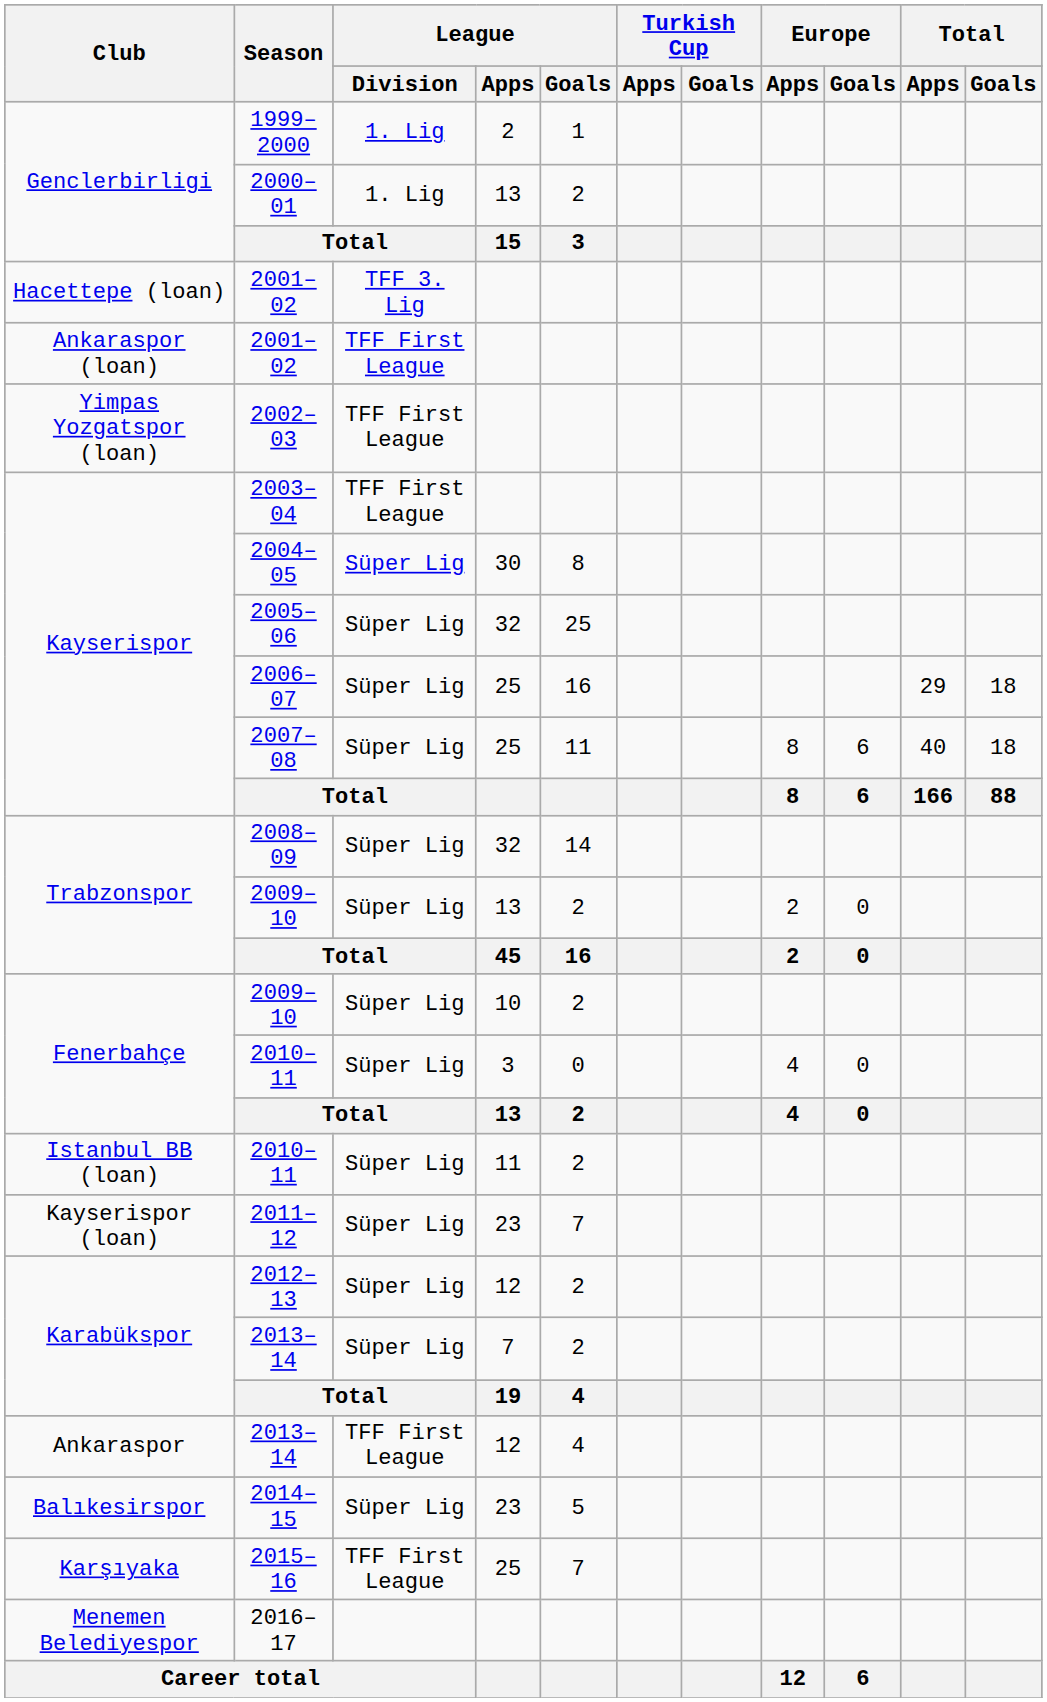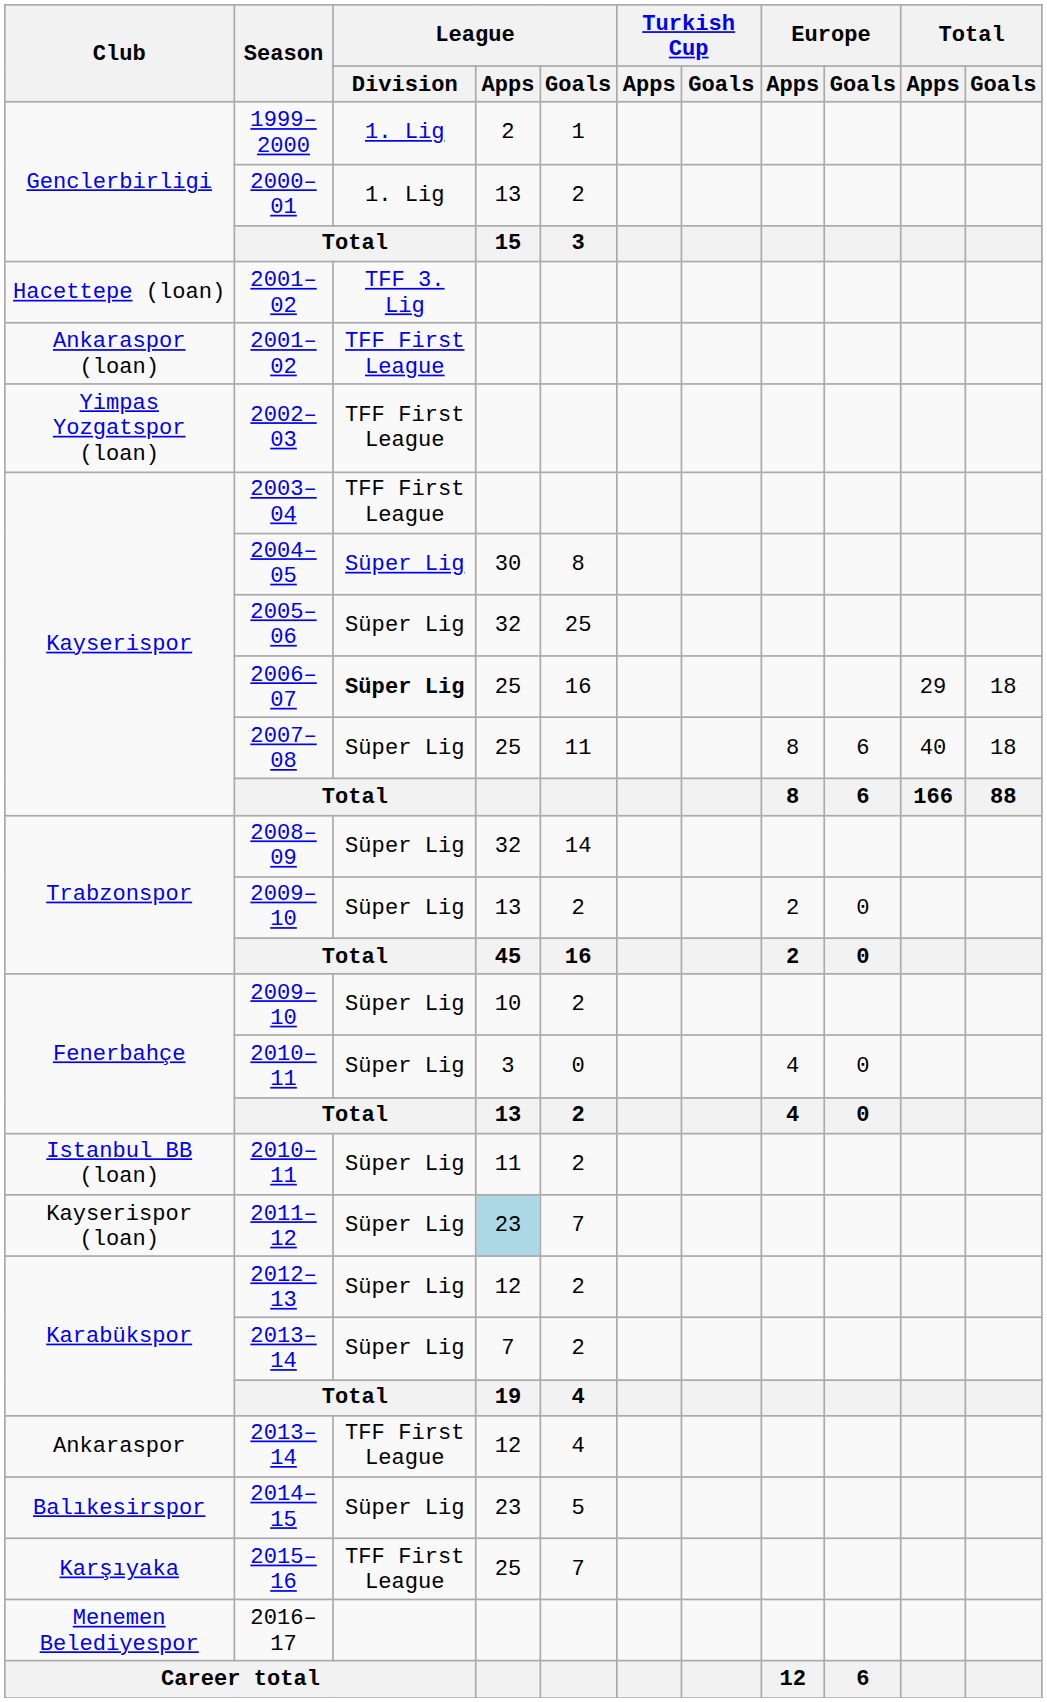(405, 687) normal -> (405, 687) bold
(508, 1226) no background -> (508, 1226) lightblue background
